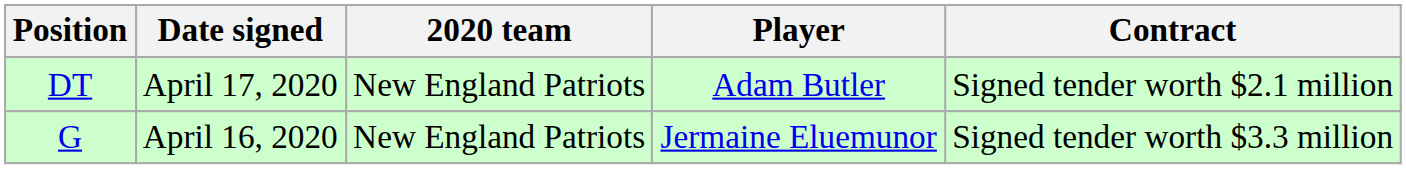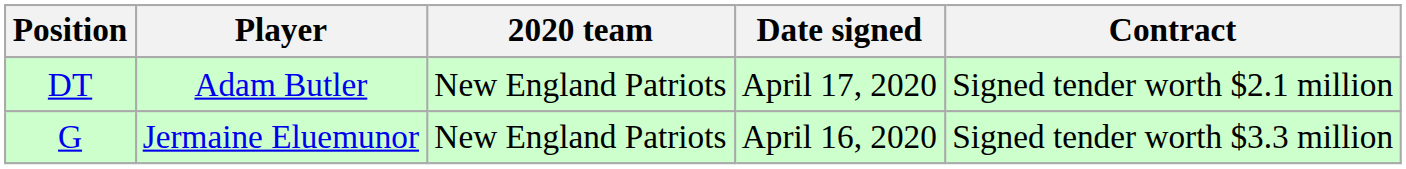columns swapped: (799, 30) <-> (240, 30)
